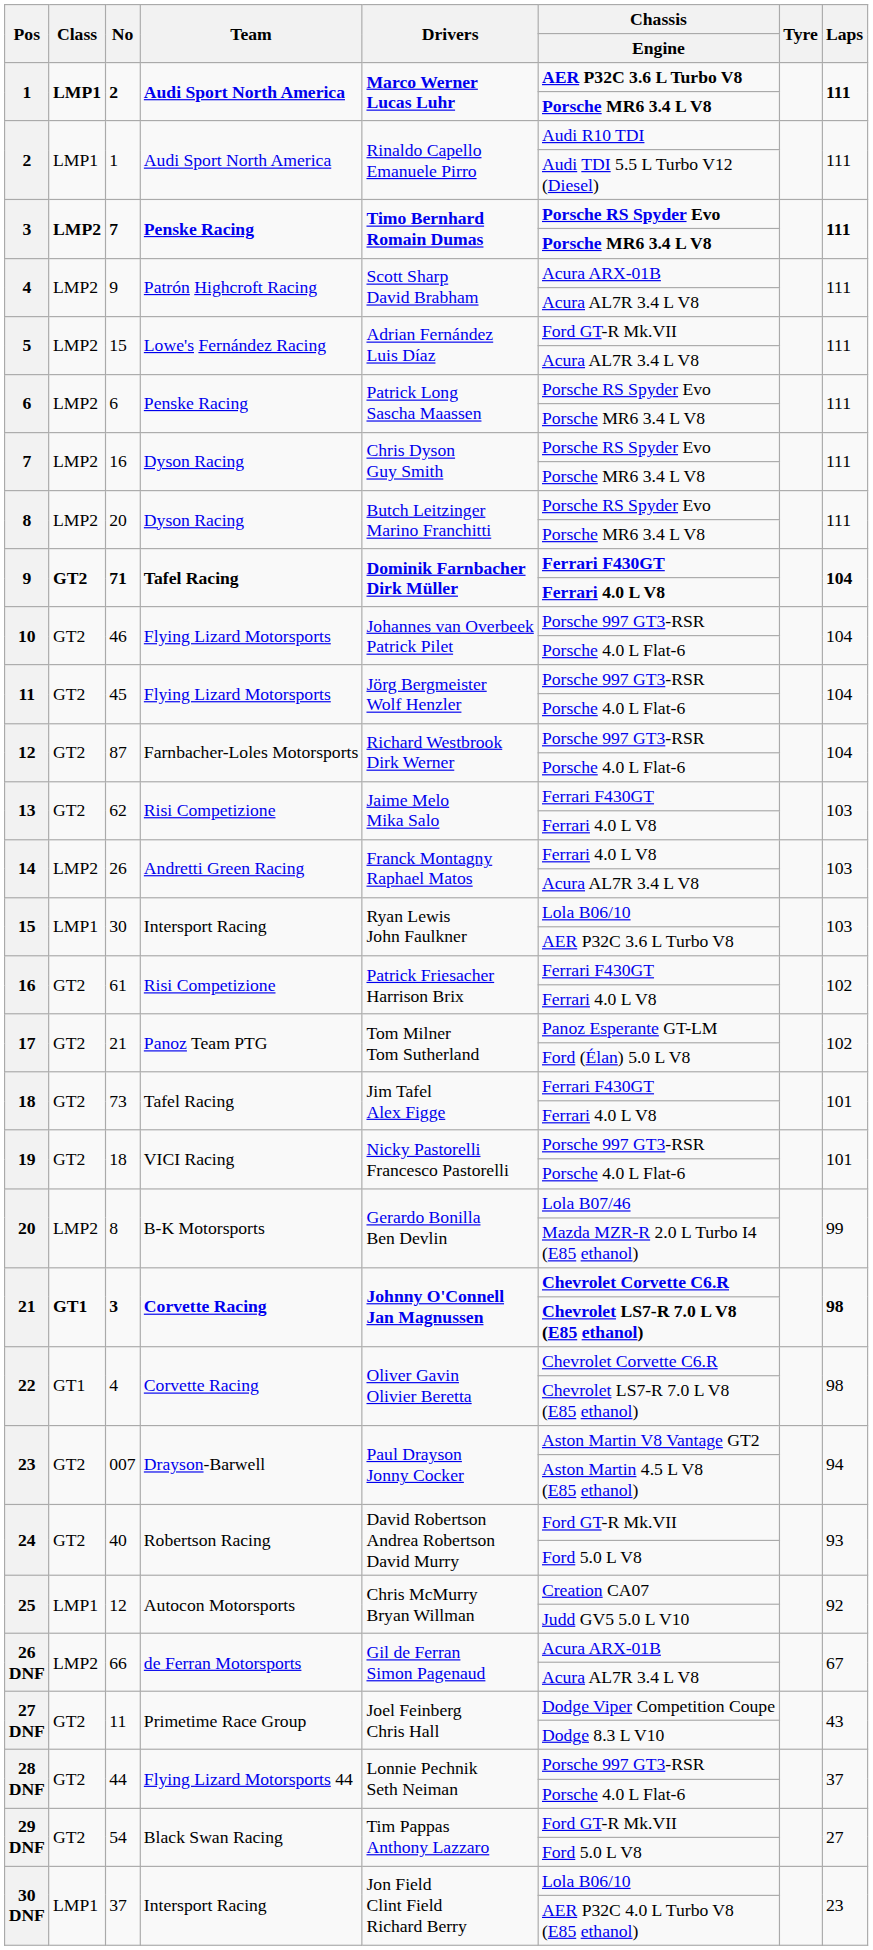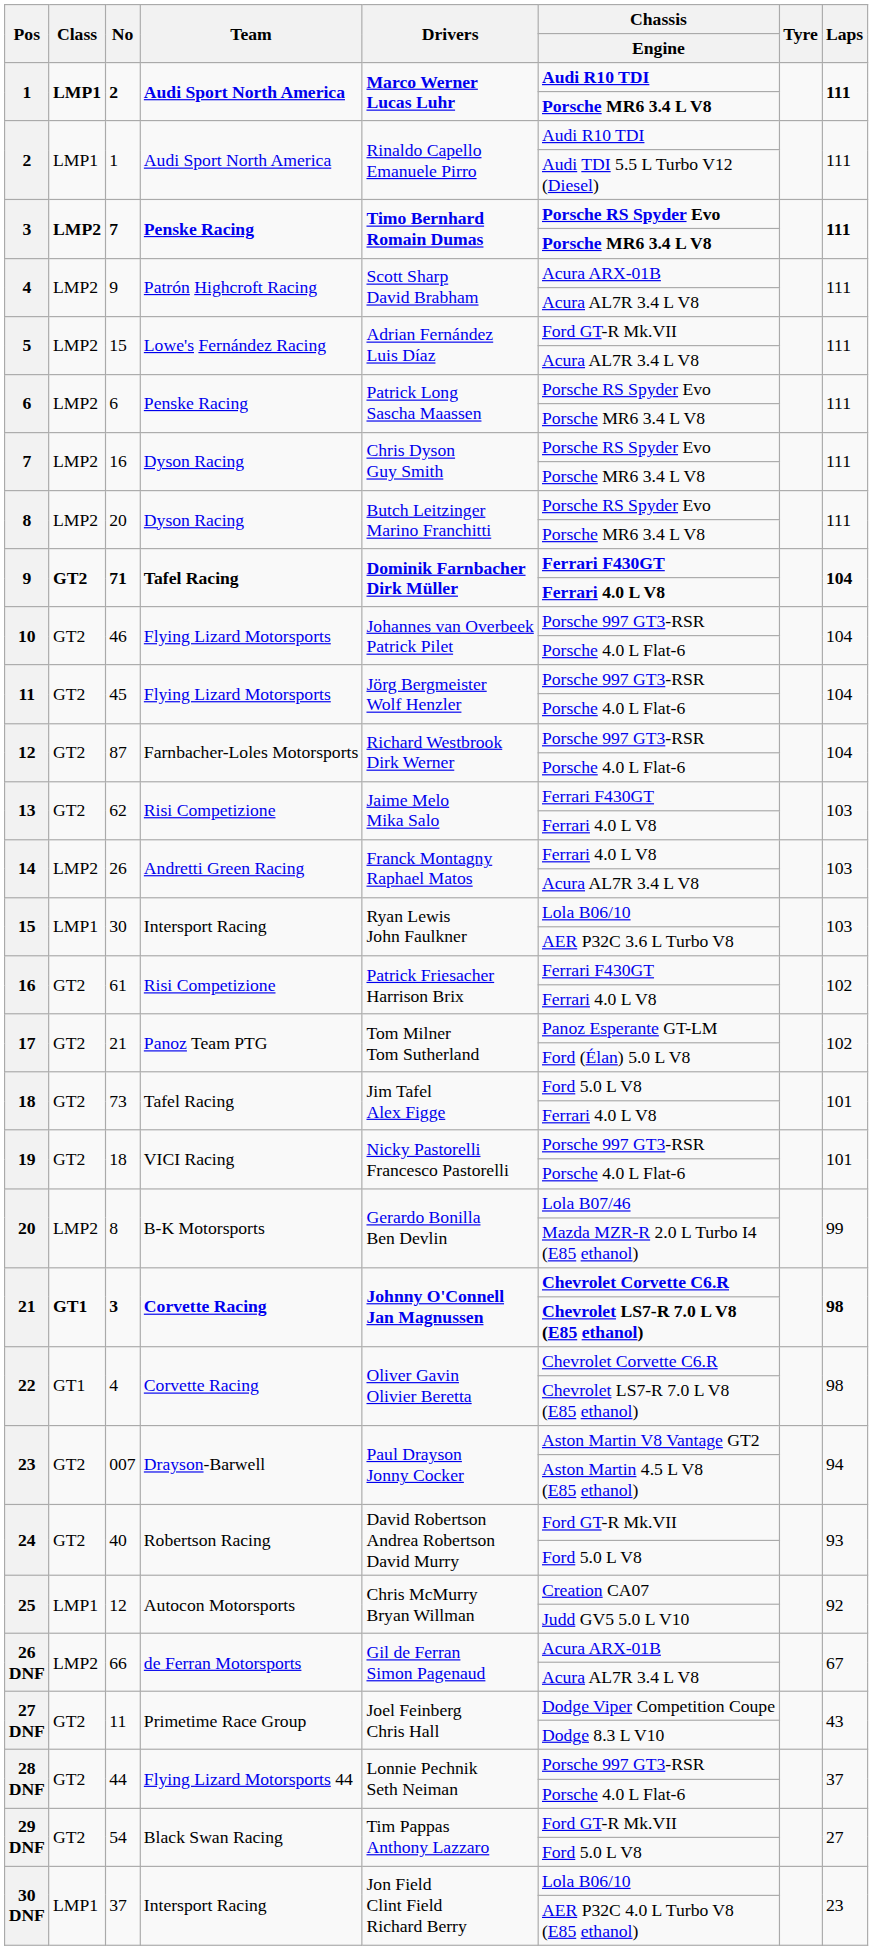(642, 77) AER P32C 3.6 L Turbo V8 -> (596, 77) Audi R10 TDI
(598, 1086) Ferrari F430GT -> (592, 1086) Ford 5.0 L V8
